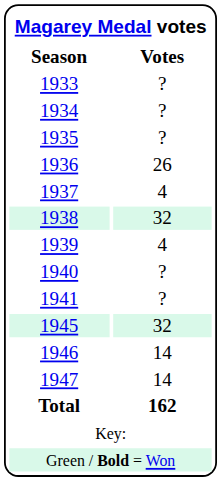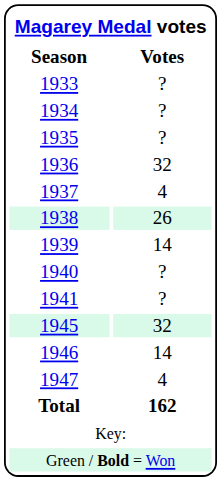(162, 165) 26 -> (162, 165) 32
(162, 218) 32 -> (162, 218) 26
(162, 245) 4 -> (162, 245) 14
(162, 379) 14 -> (162, 379) 4
